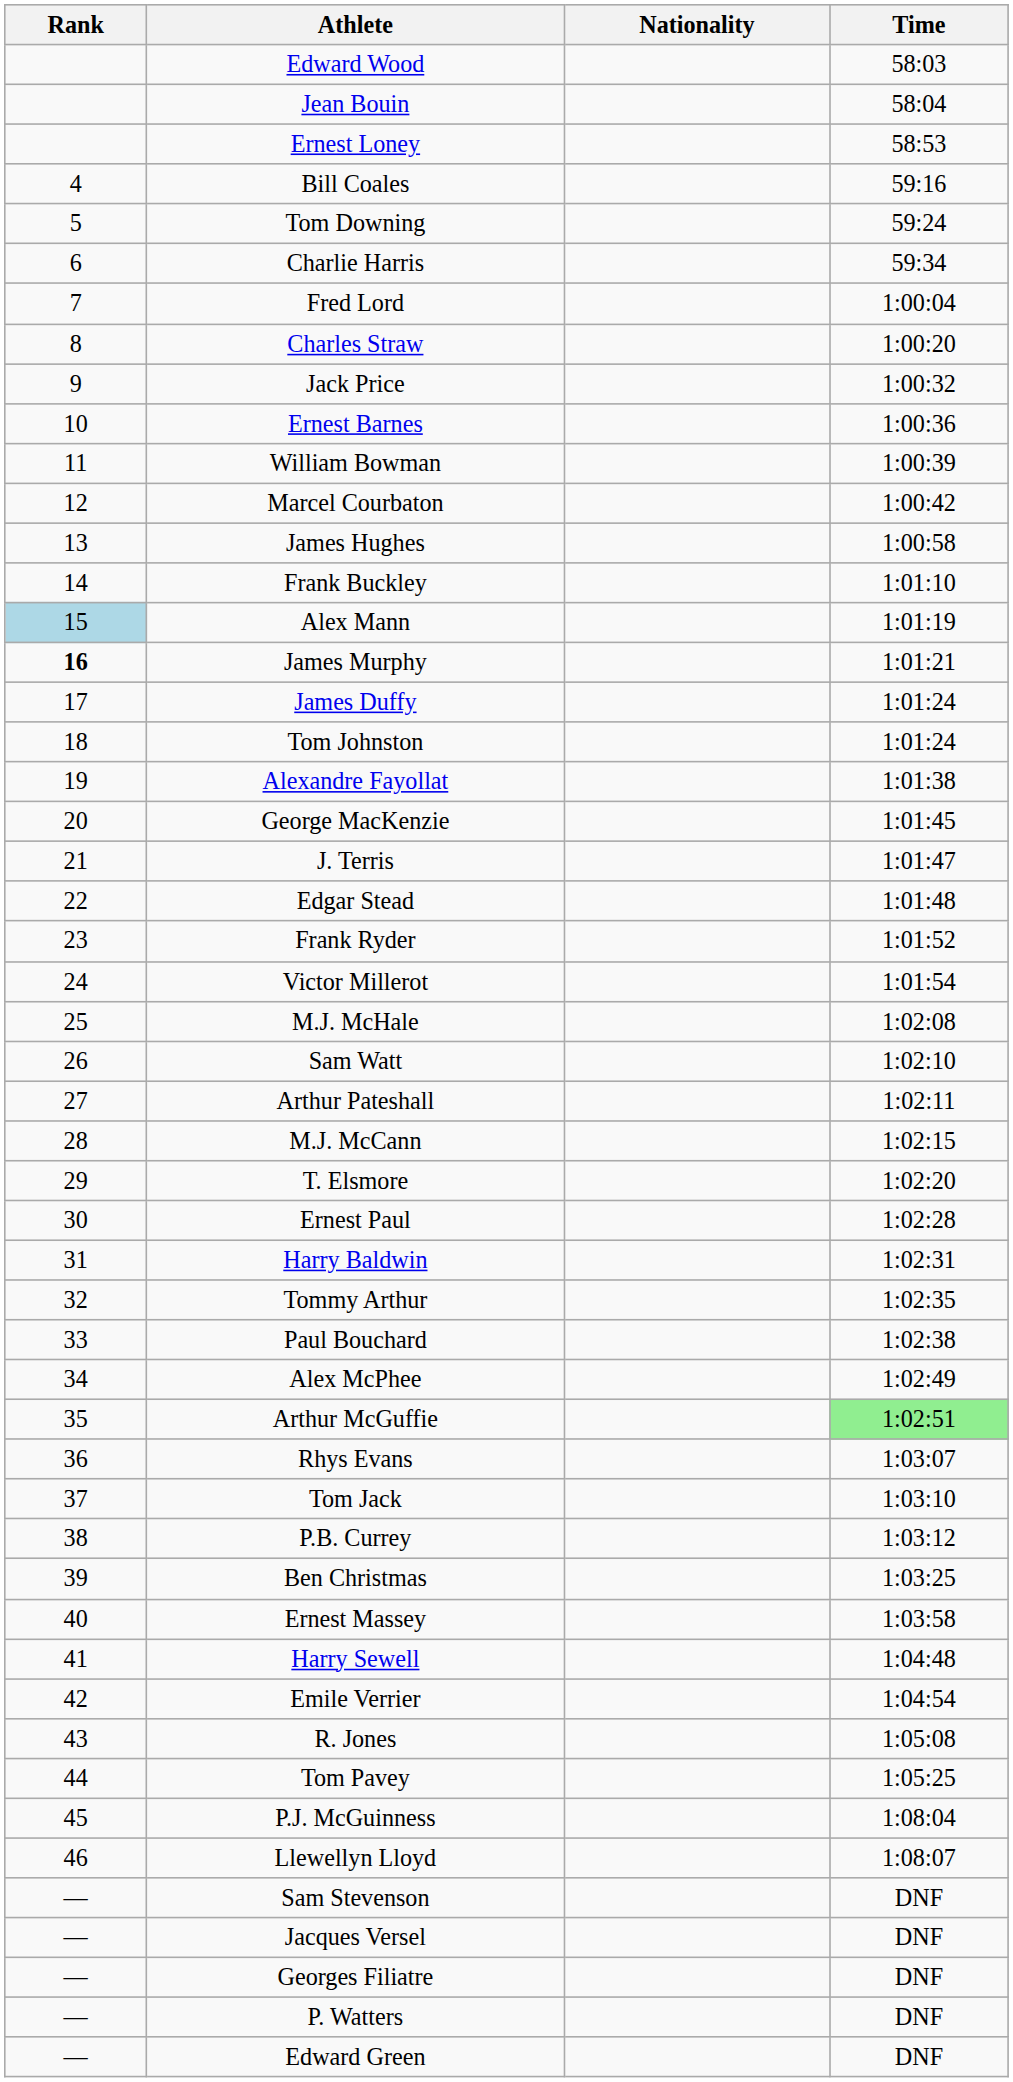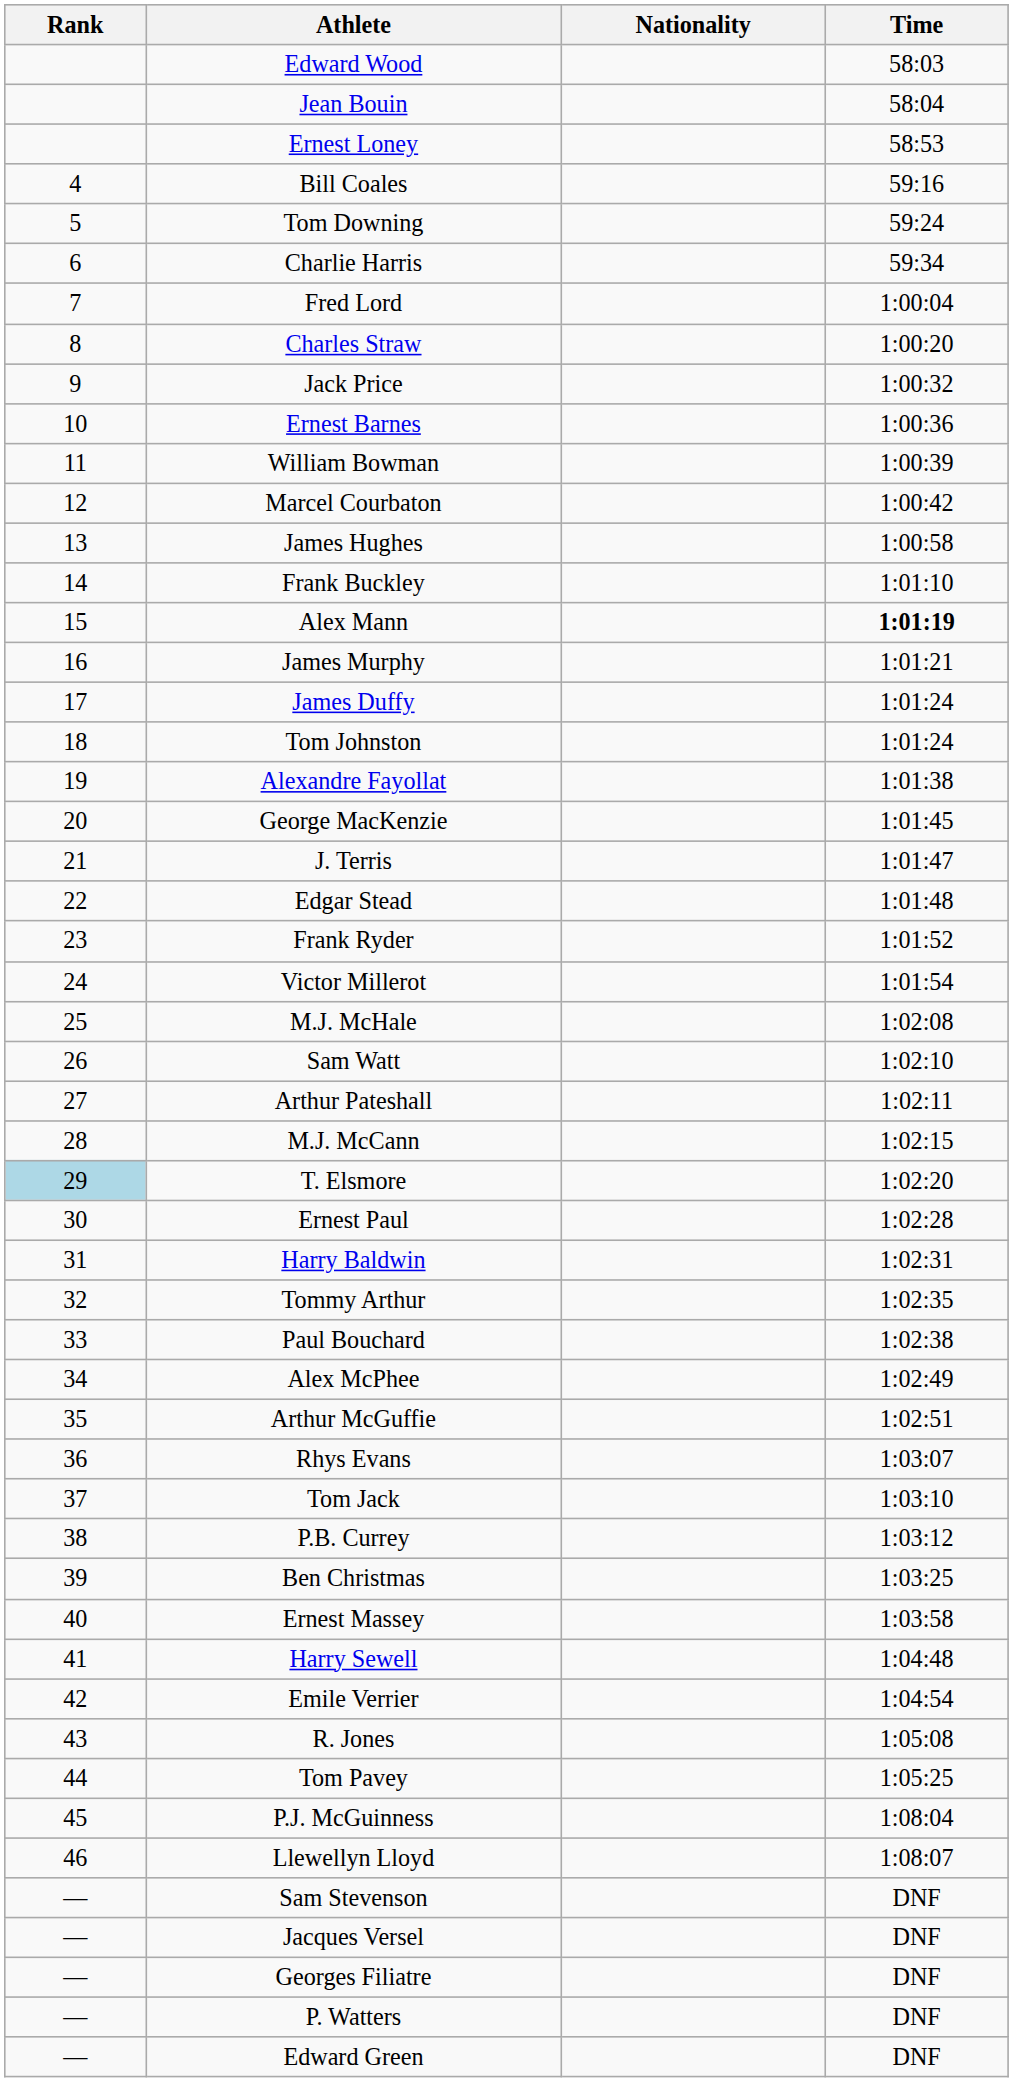(76, 622) lightblue background -> (75, 622) no background
(919, 622) normal -> (917, 622) bold
(76, 662) bold -> (75, 662) normal
(76, 1180) no background -> (75, 1180) lightblue background
(919, 1419) lightgreen background -> (917, 1419) no background
